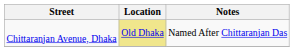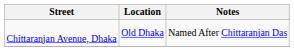(142, 33) khaki background -> (142, 33) no background
